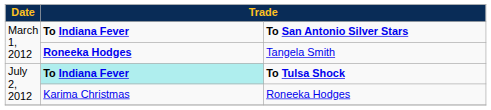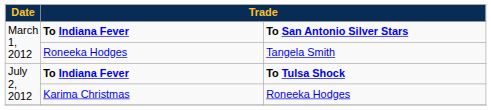(87, 53) bold -> (85, 53) normal
(86, 73) paleturquoise background -> (86, 73) no background
